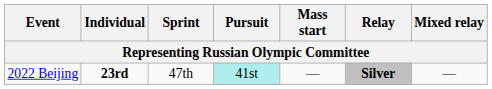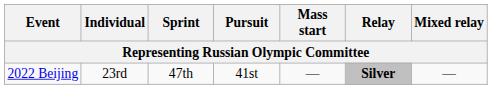(115, 73) bold -> (115, 73) normal
(247, 73) paleturquoise background -> (247, 73) no background
